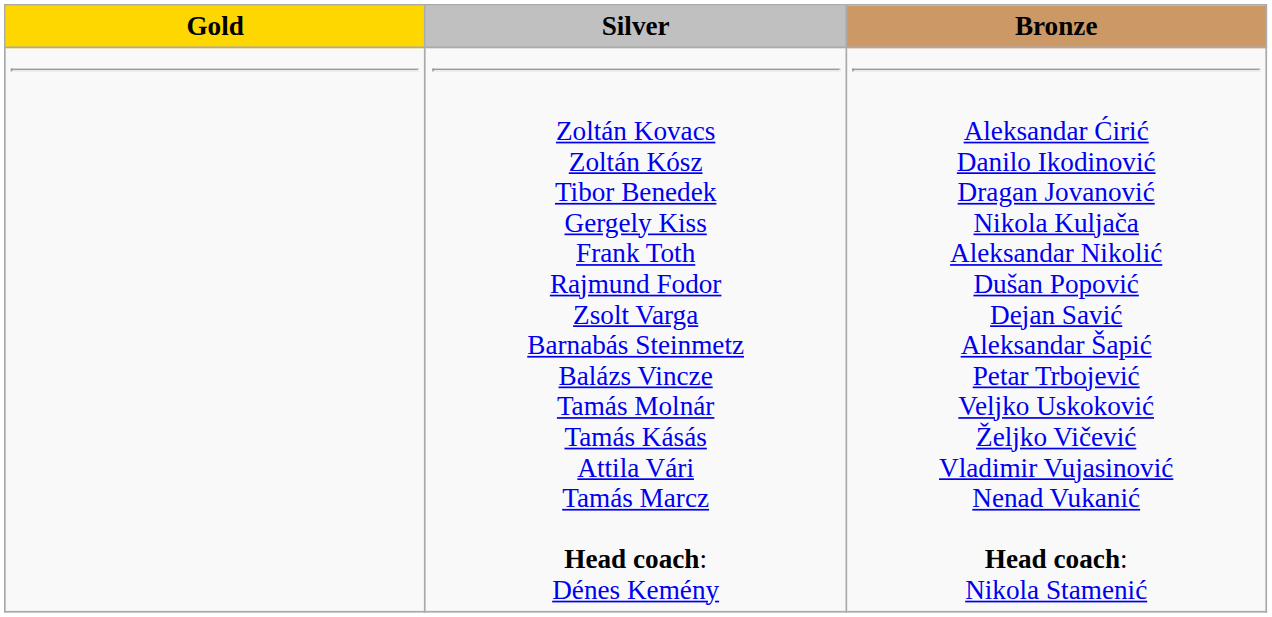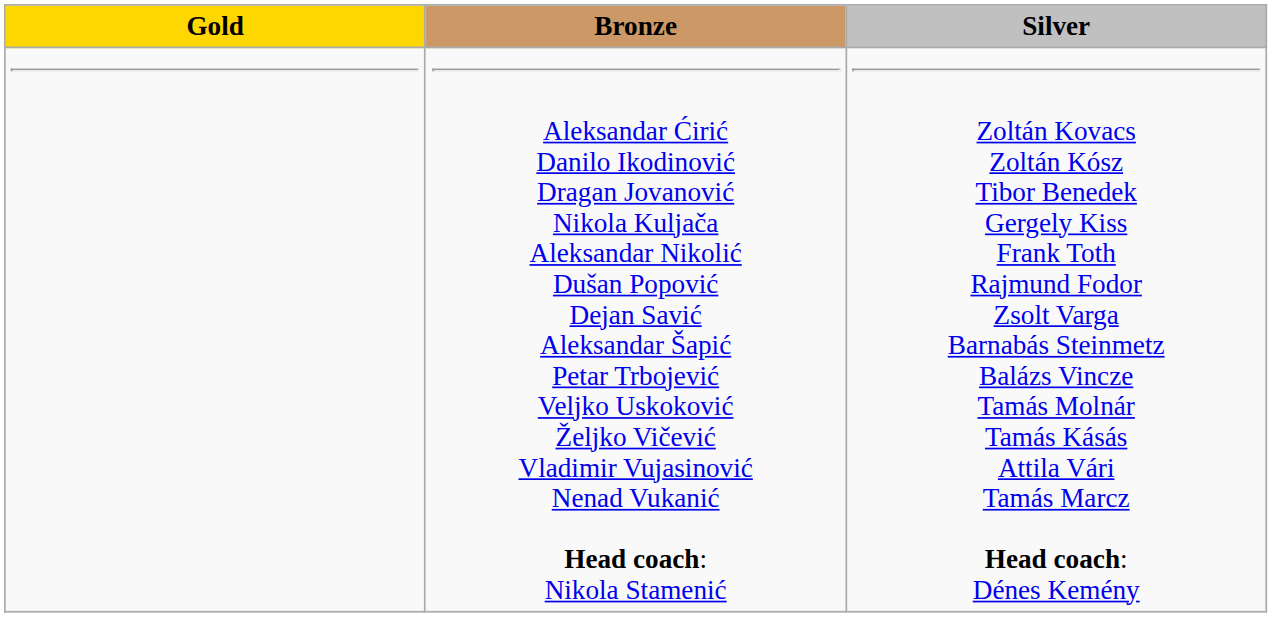columns swapped: (636, 26) <-> (1056, 26)
